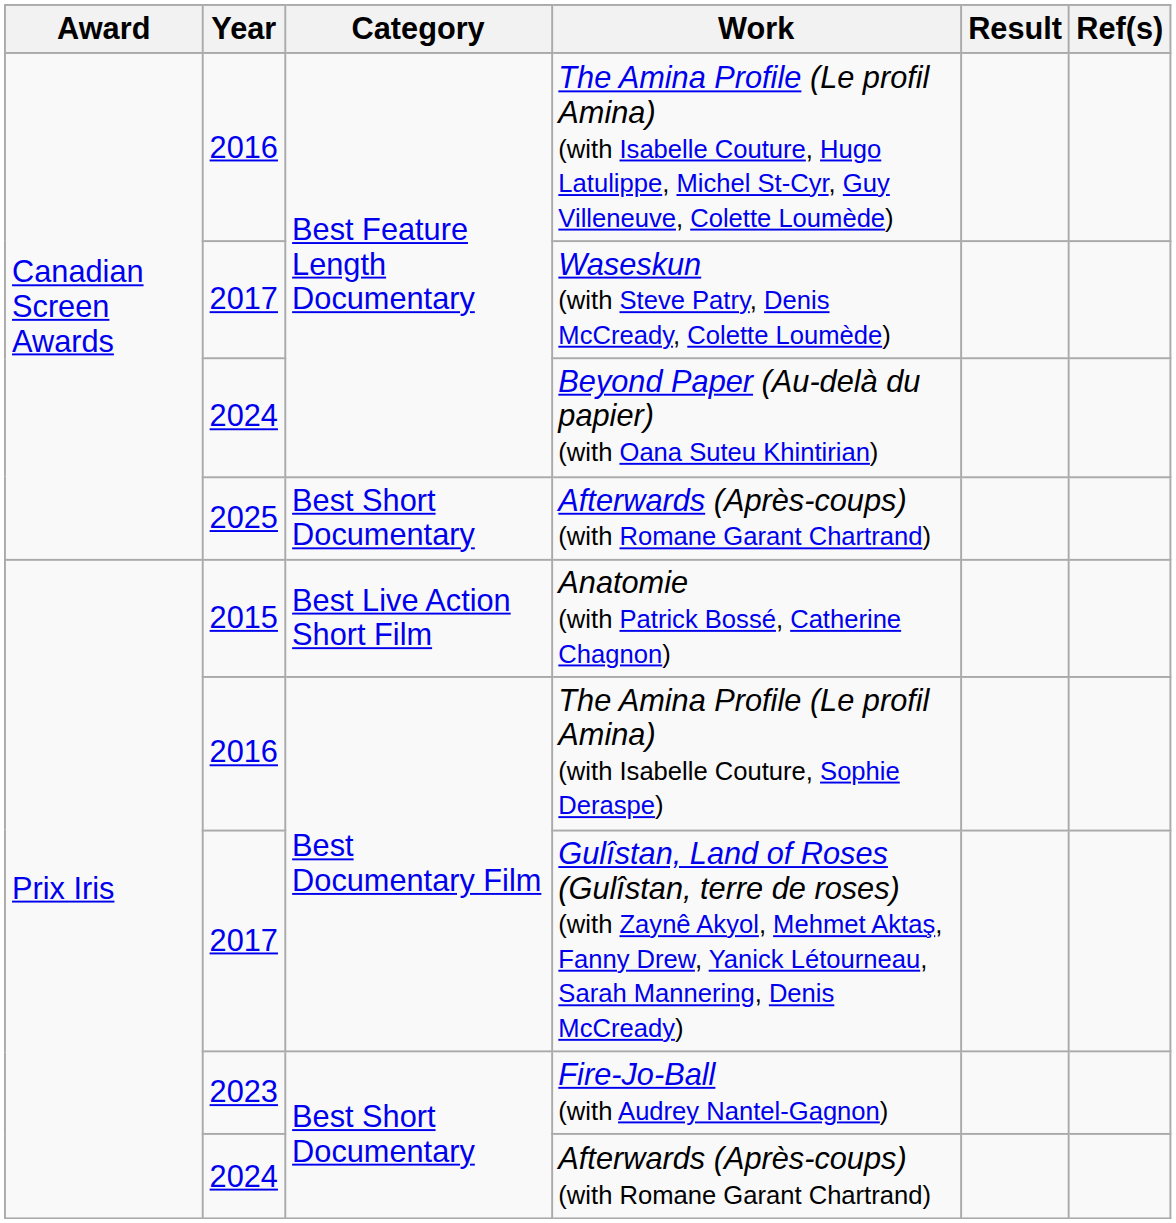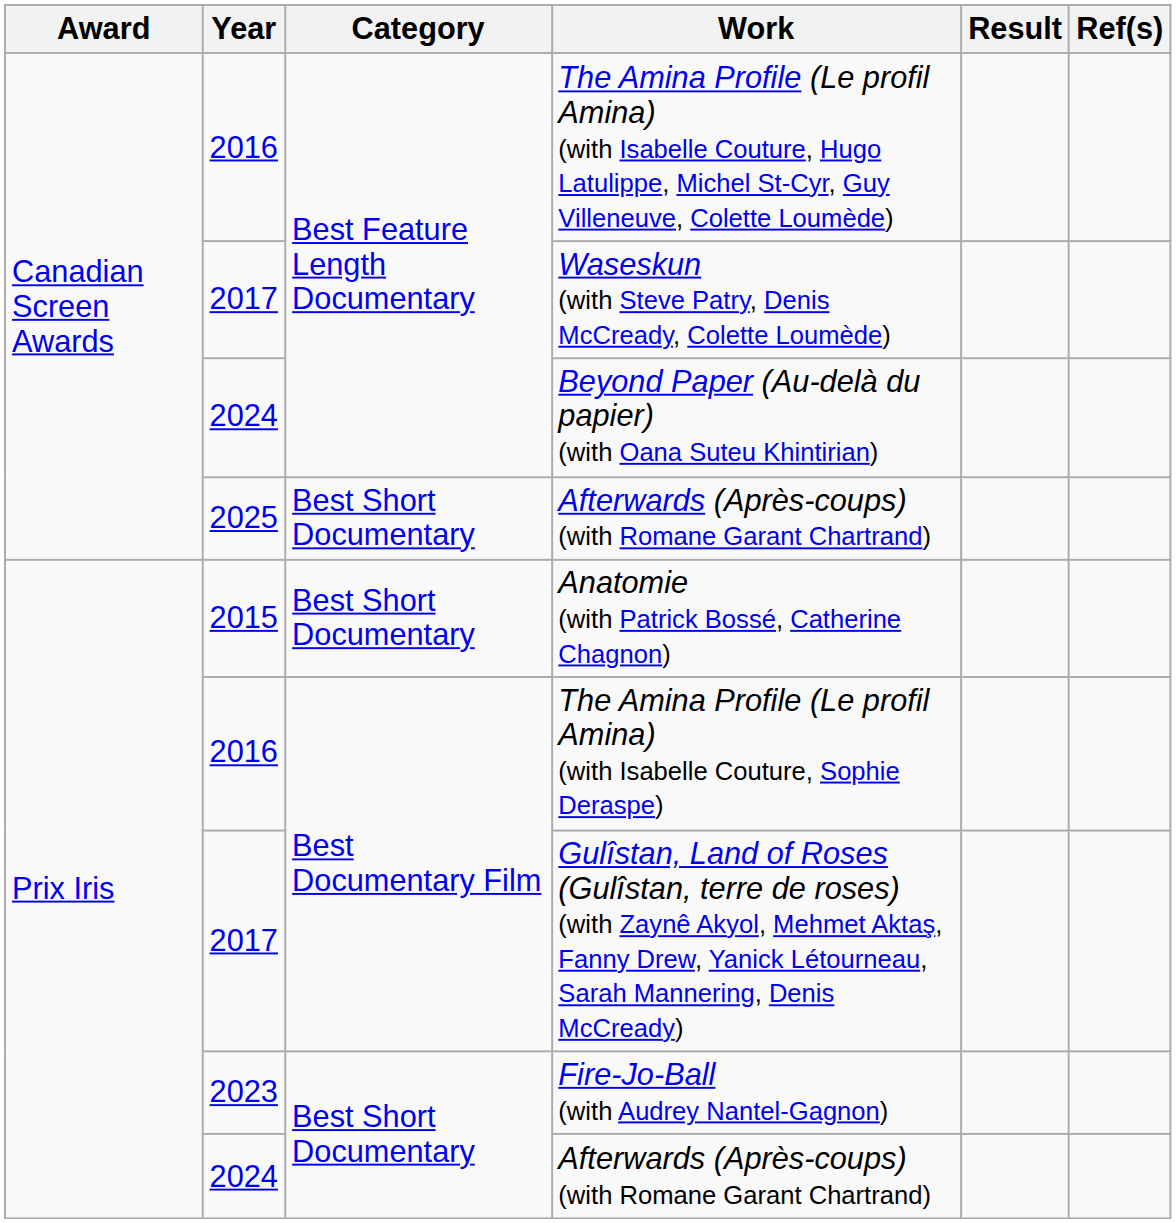(401, 618) Best Live Action Short Film -> (383, 618) Best Short Documentary
